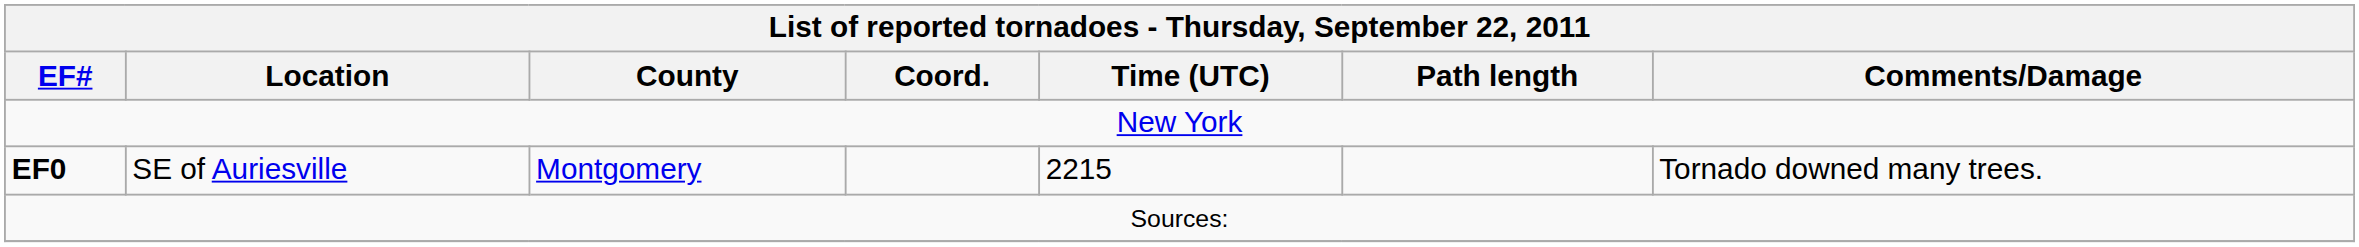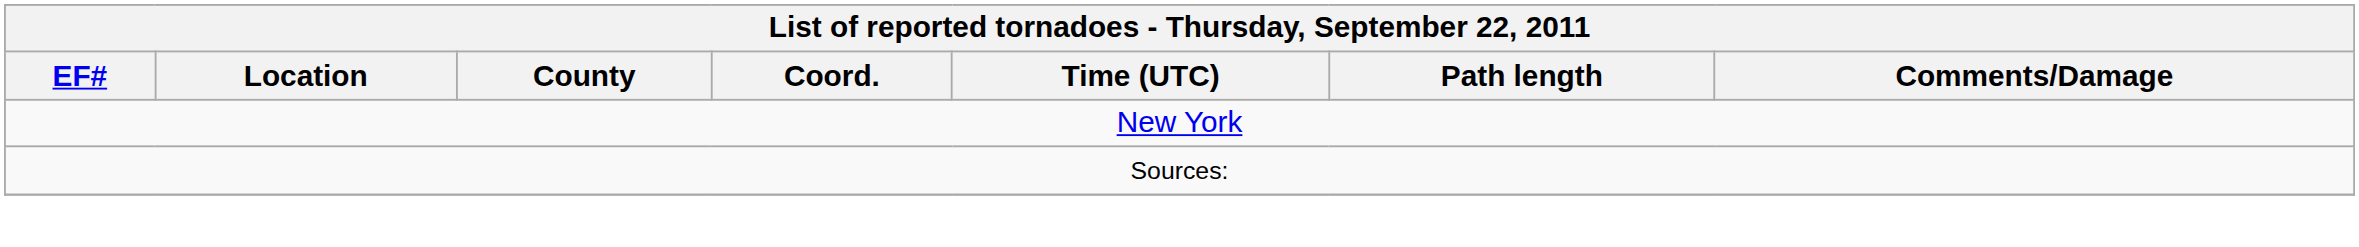- row: (39, 169)
